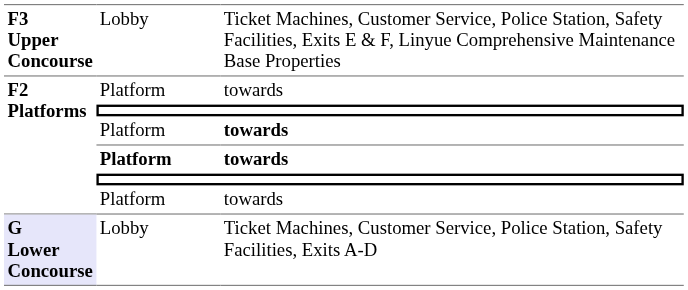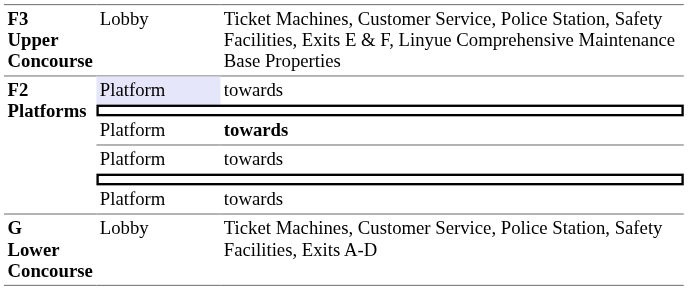(133, 90) no background -> (133, 90) lavender background
(136, 159) bold -> (133, 159) normal
(256, 159) bold -> (253, 159) normal
(50, 249) lavender background -> (50, 249) no background
